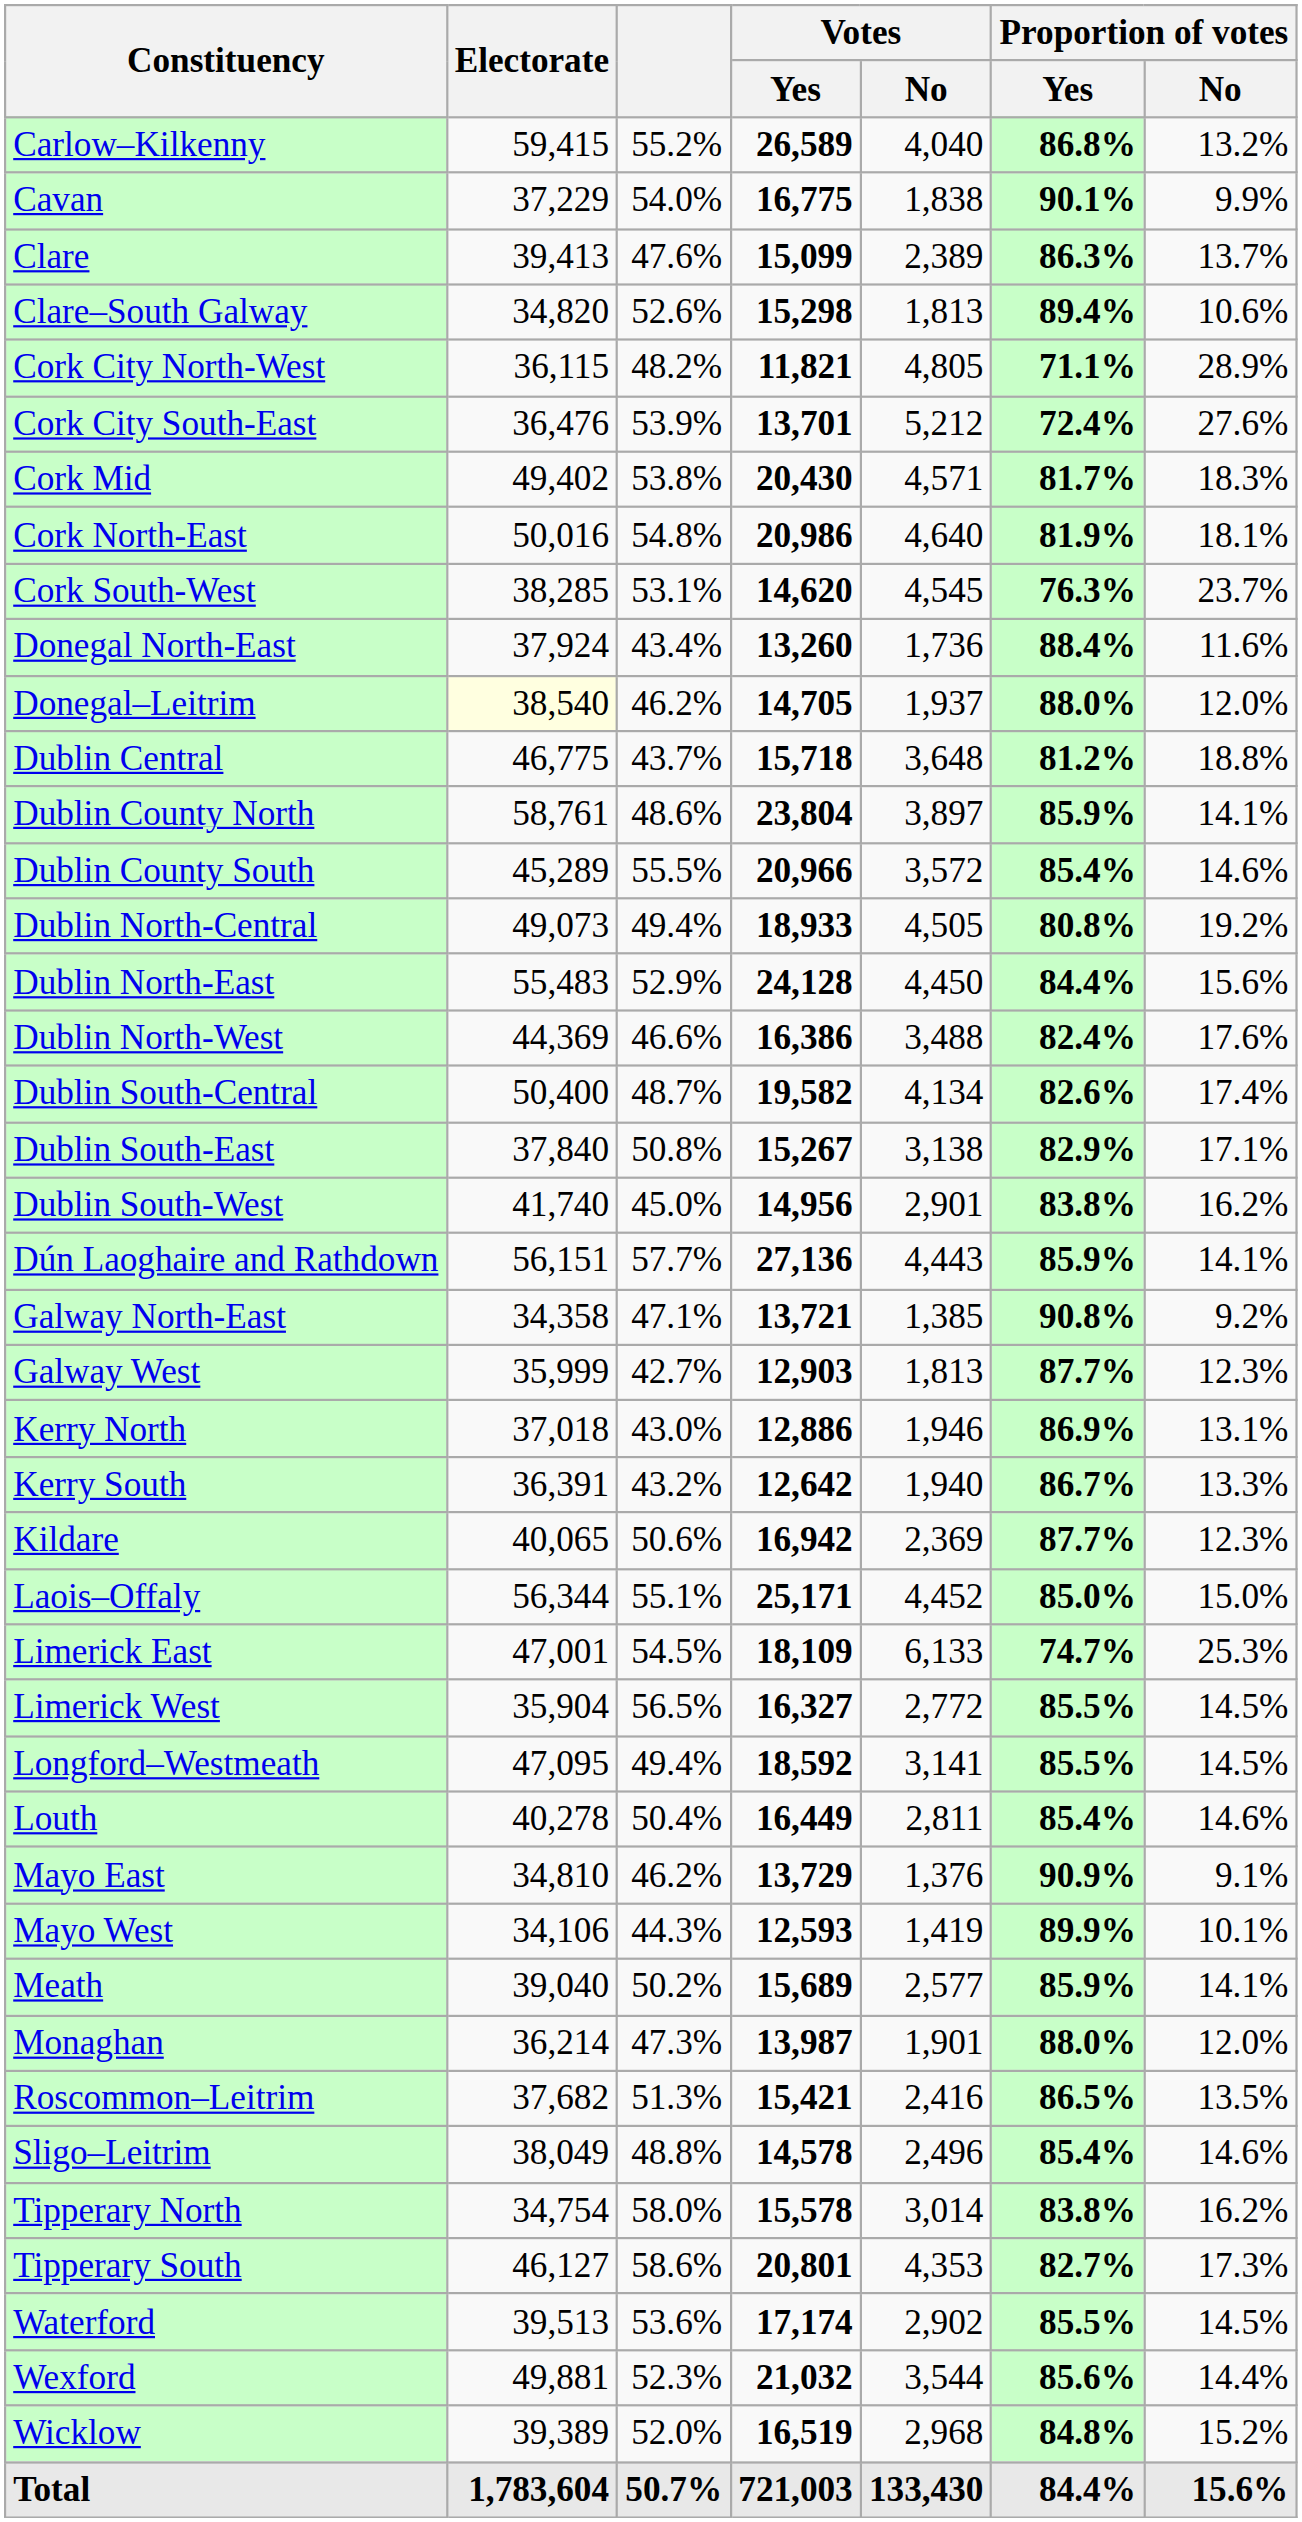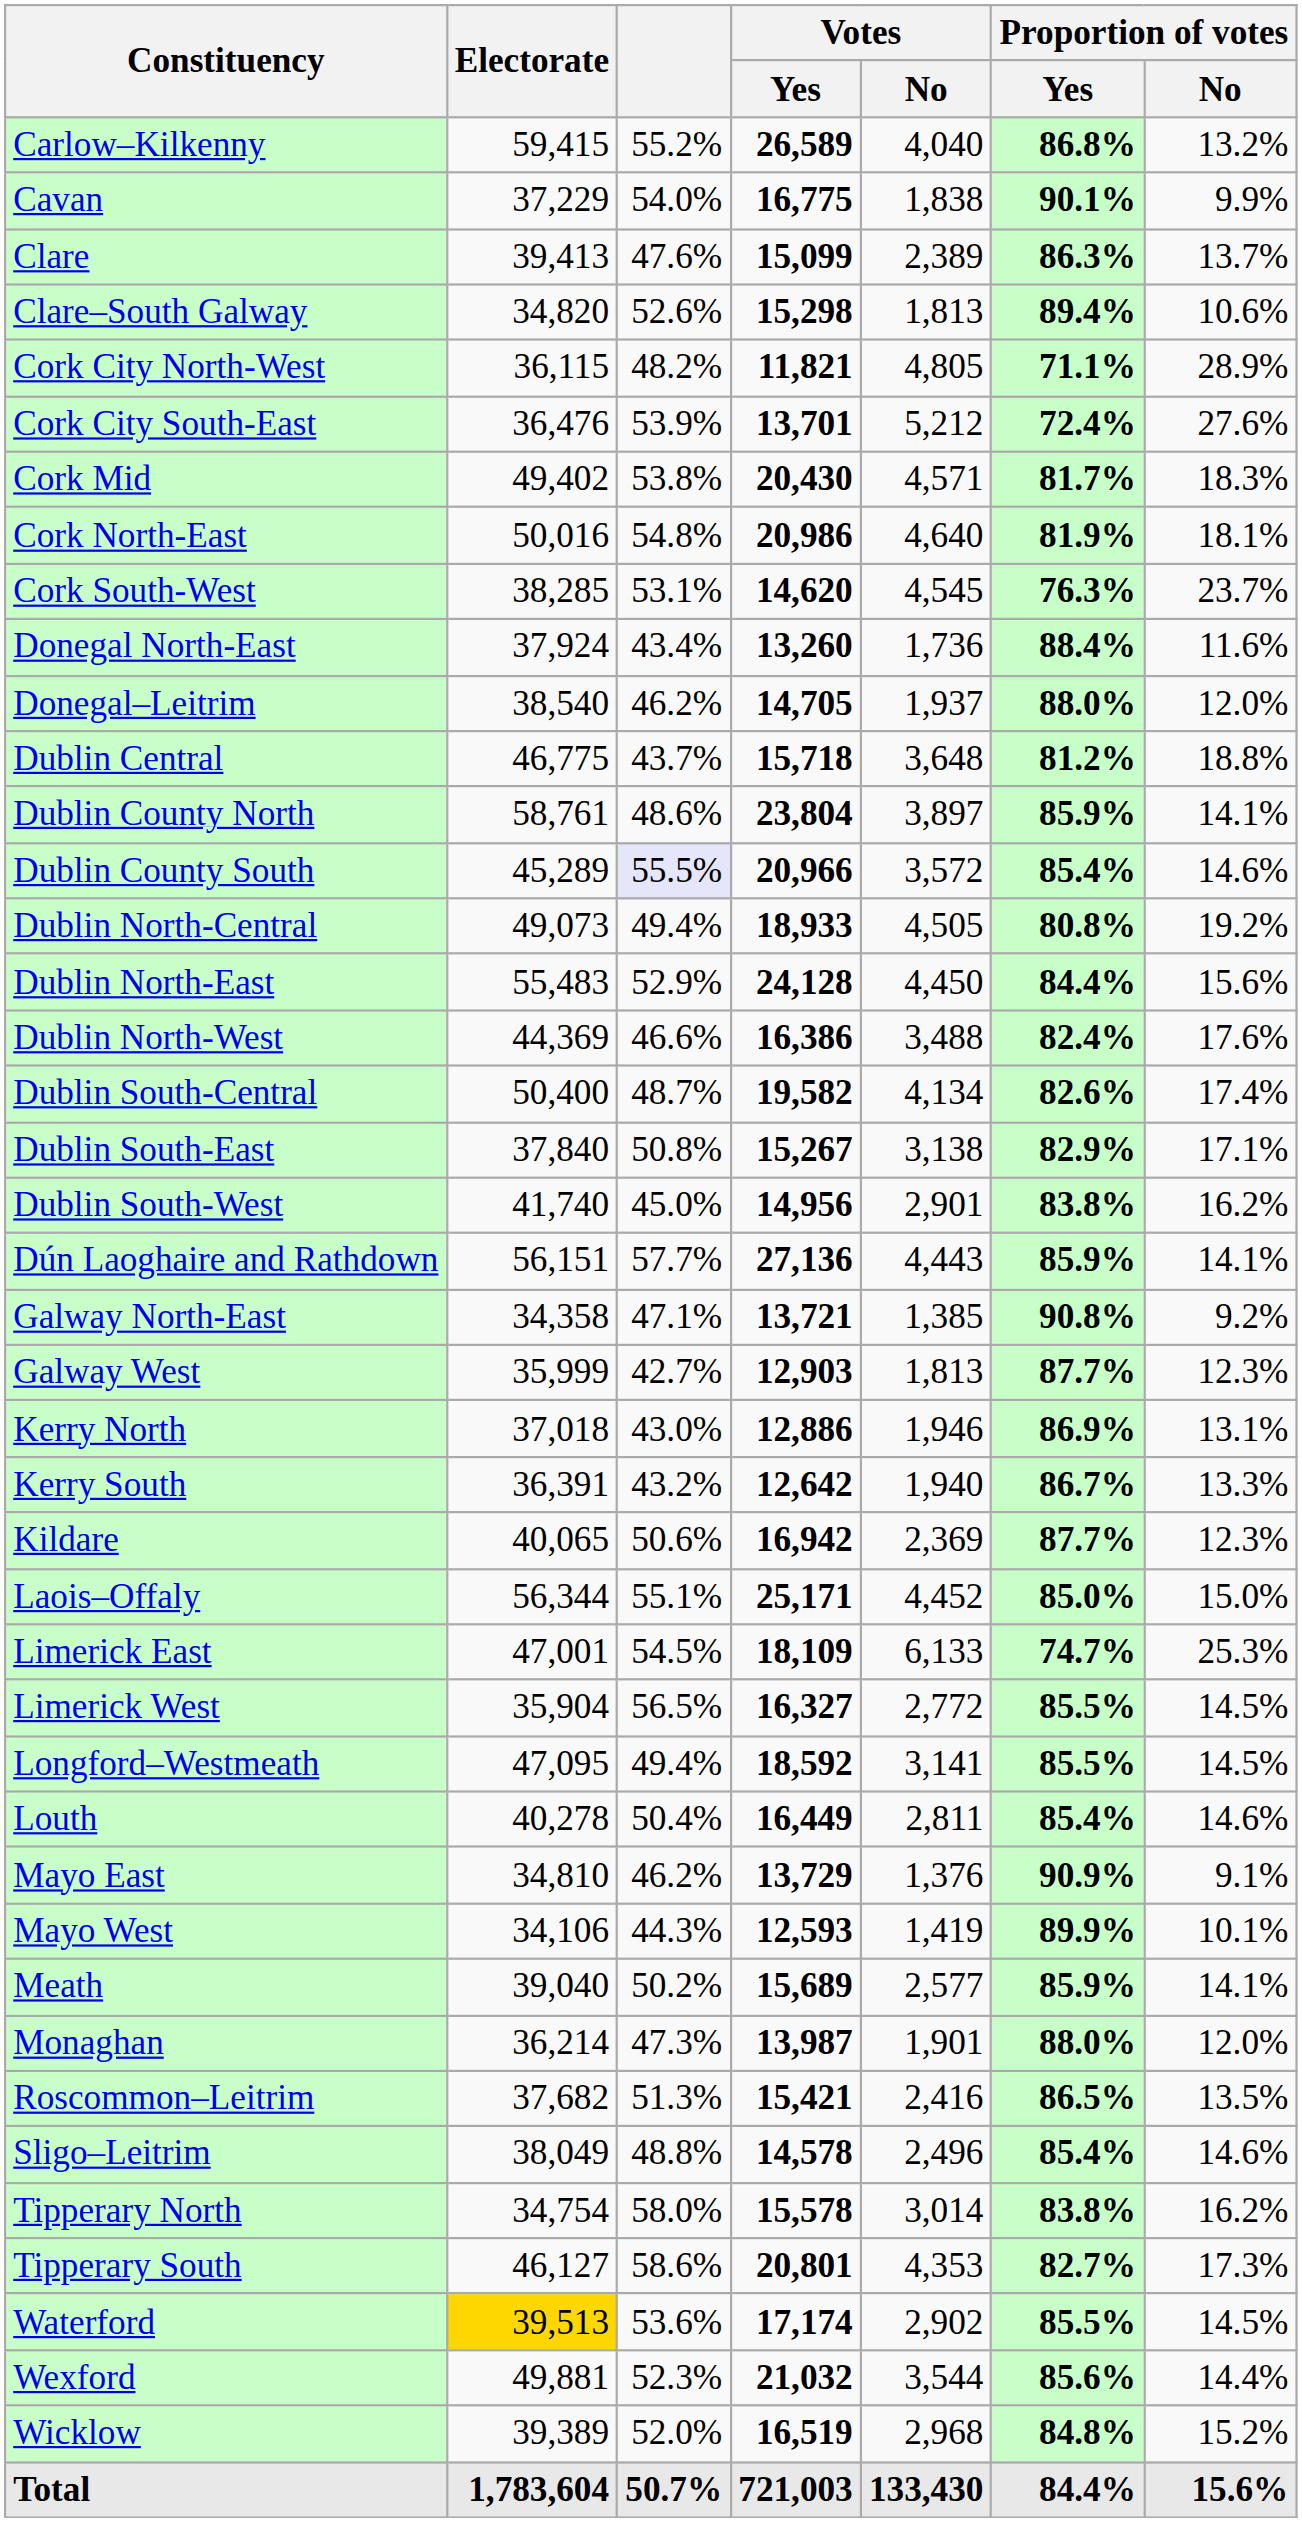(561, 702) lightyellow background -> (561, 702) no background
(677, 869) no background -> (677, 869) lavender background
(561, 2321) no background -> (561, 2321) gold background
